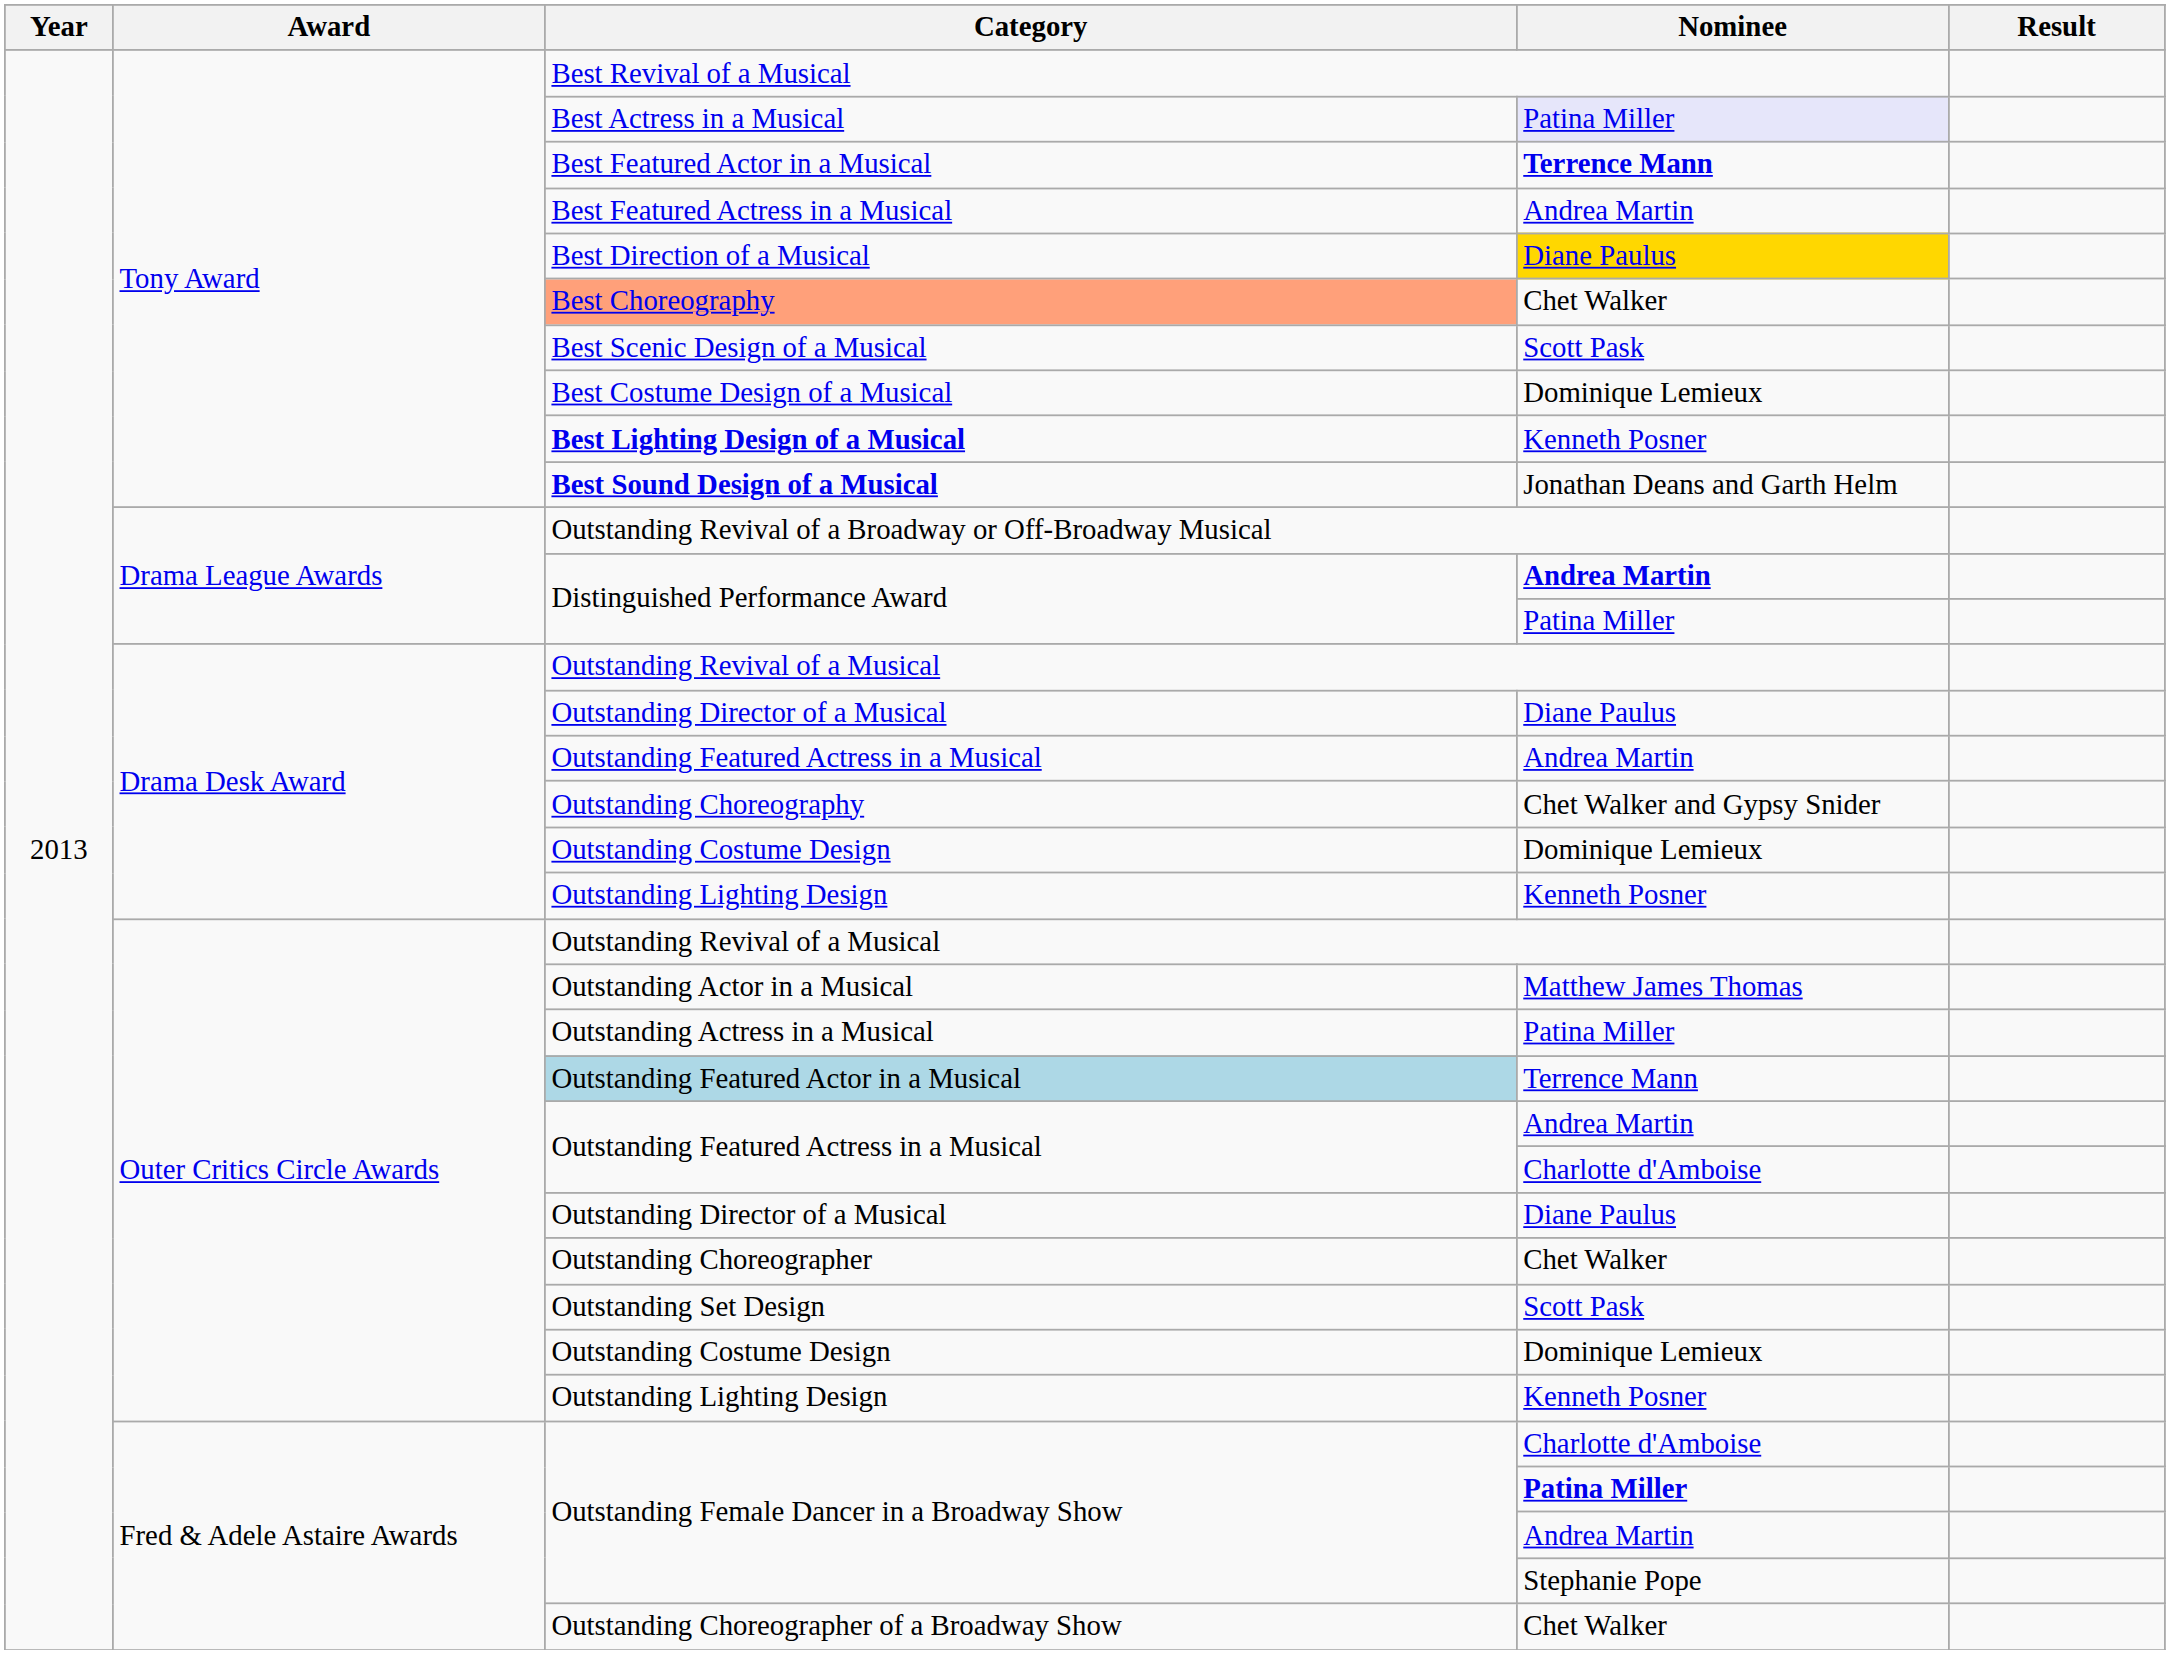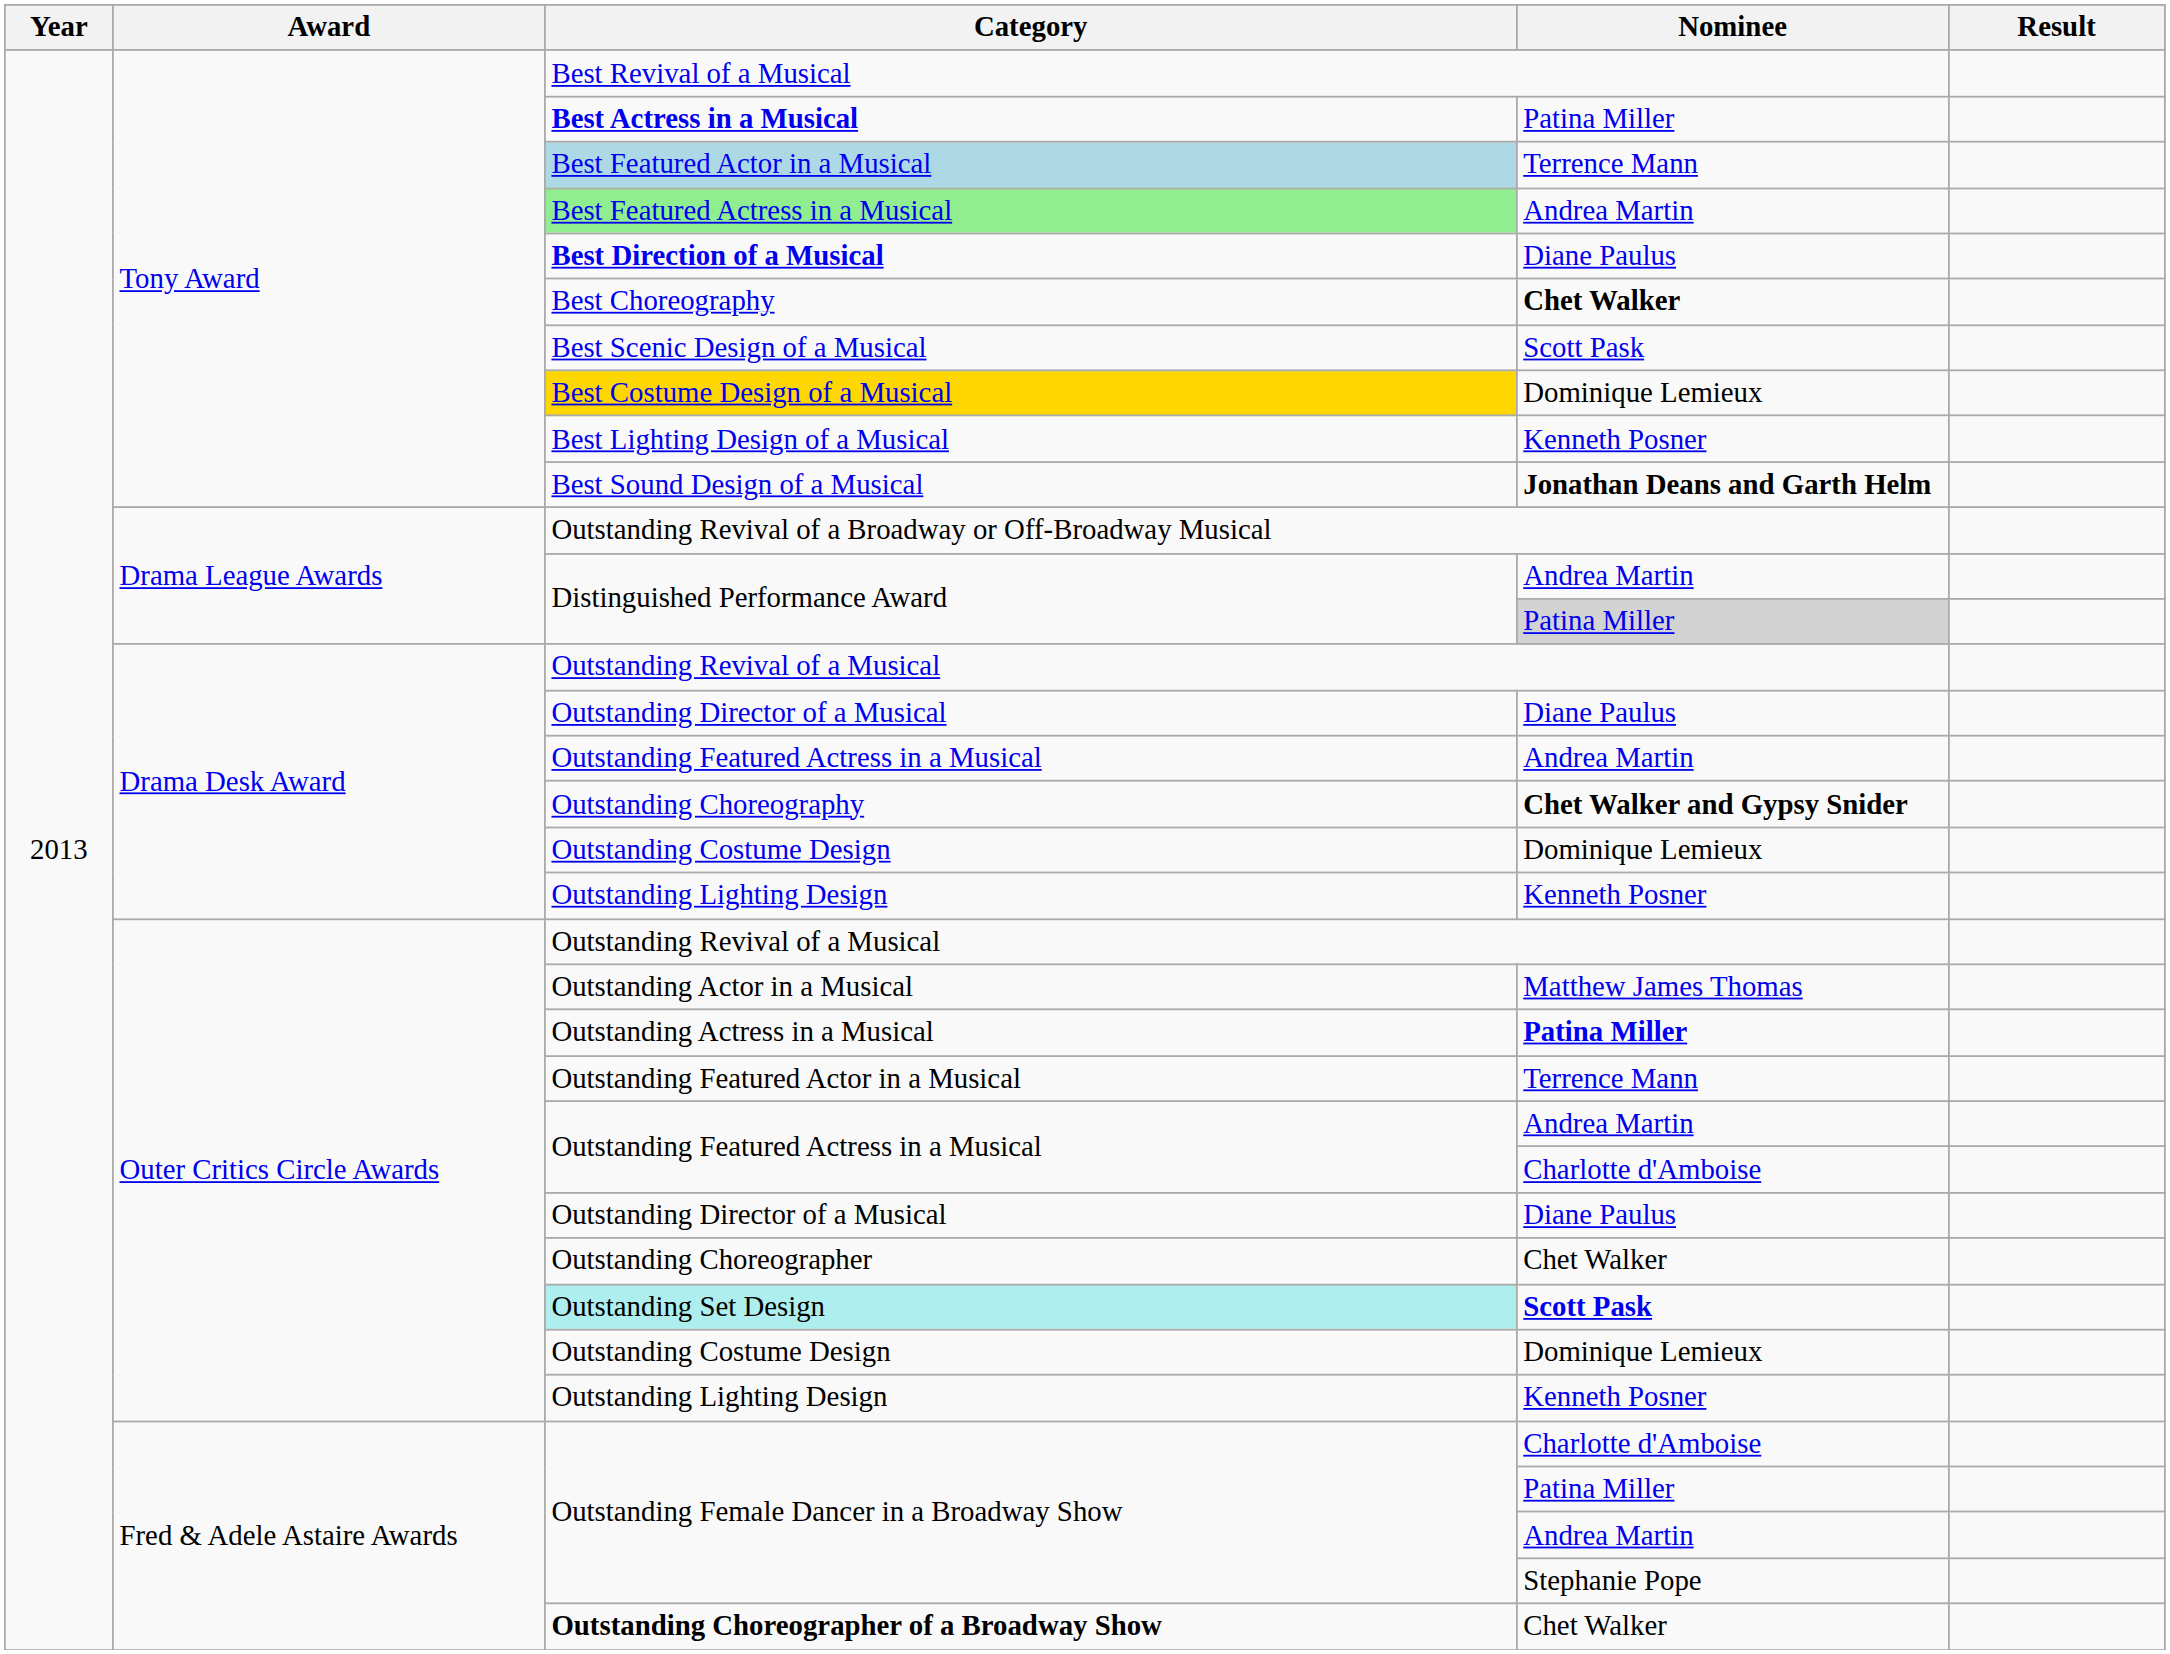(698, 118) normal -> (705, 118) bold
(1599, 118) lavender background -> (1599, 118) no background
(741, 164) no background -> (741, 164) lightblue background
(1618, 164) bold -> (1611, 164) normal
(752, 210) no background -> (752, 210) lightgreen background
(711, 255) normal -> (718, 255) bold
(1600, 255) gold background -> (1600, 255) no background
(663, 301) lightsalmon background -> (663, 301) no background
(1595, 301) normal -> (1602, 301) bold
(752, 392) no background -> (752, 392) gold background
(758, 438) bold -> (750, 438) normal
(745, 484) bold -> (737, 484) normal
(1710, 484) normal -> (1727, 484) bold
(1617, 575) bold -> (1608, 575) normal
(1599, 621) no background -> (1599, 621) lightgrey background
(1702, 803) normal -> (1716, 803) bold
(1599, 1032) normal -> (1605, 1032) bold
(786, 1077) lightblue background -> (786, 1077) no background
(688, 1306) no background -> (688, 1306) paleturquoise background
(1584, 1306) normal -> (1588, 1306) bold
(1605, 1488) bold -> (1599, 1488) normal
(837, 1625) normal -> (857, 1625) bold
